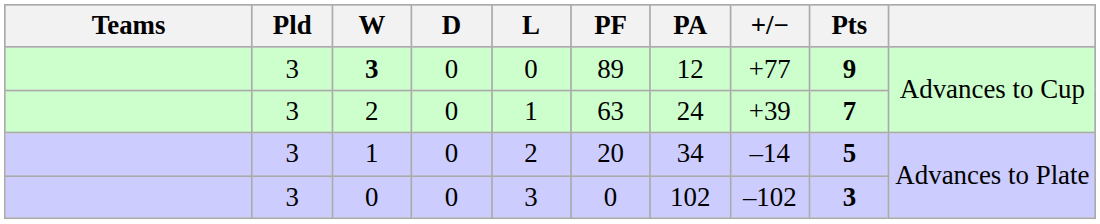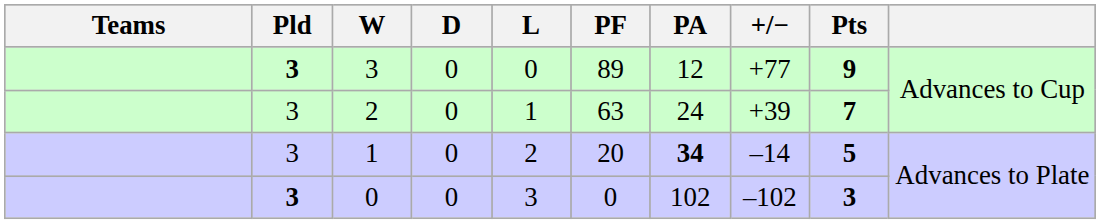(292, 68) normal -> (292, 68) bold
(372, 68) bold -> (372, 68) normal
(690, 153) normal -> (690, 153) bold
(292, 196) normal -> (292, 196) bold
